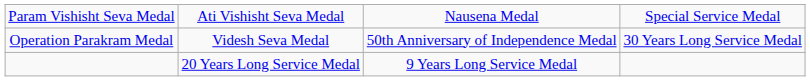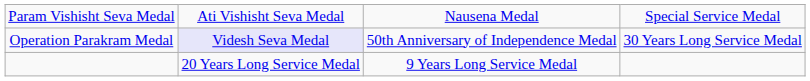(271, 40) no background -> (271, 40) lavender background
